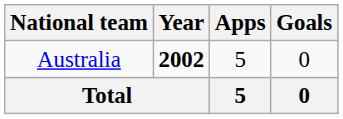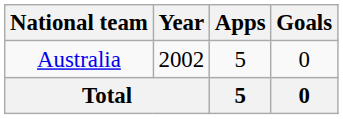(181, 58) bold -> (181, 58) normal
